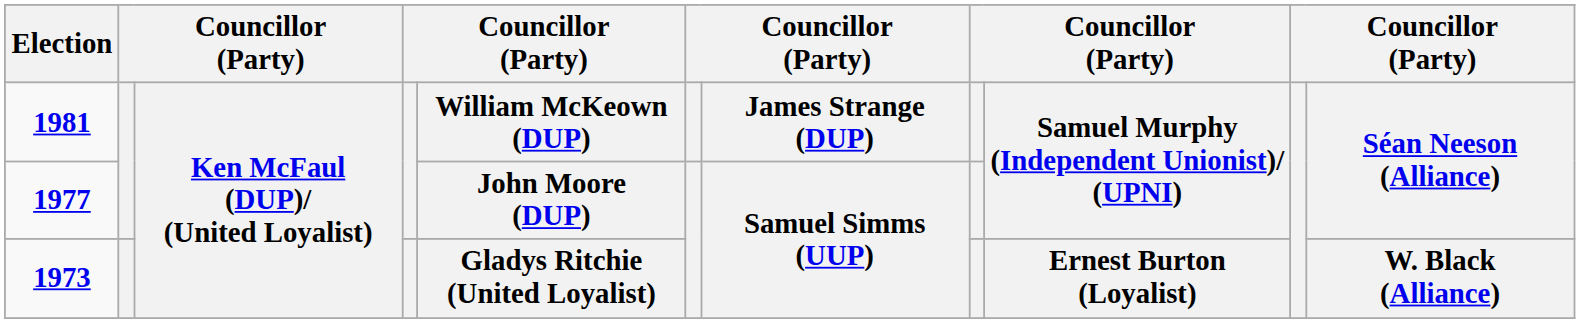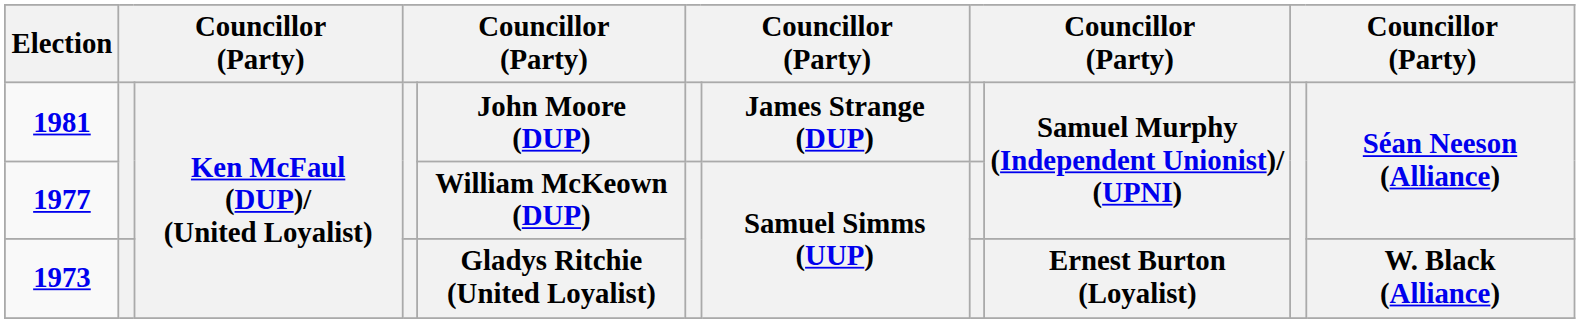(551, 121) William McKeown (DUP) -> (551, 121) John Moore (DUP)
(551, 199) John Moore (DUP) -> (551, 199) William McKeown (DUP)
